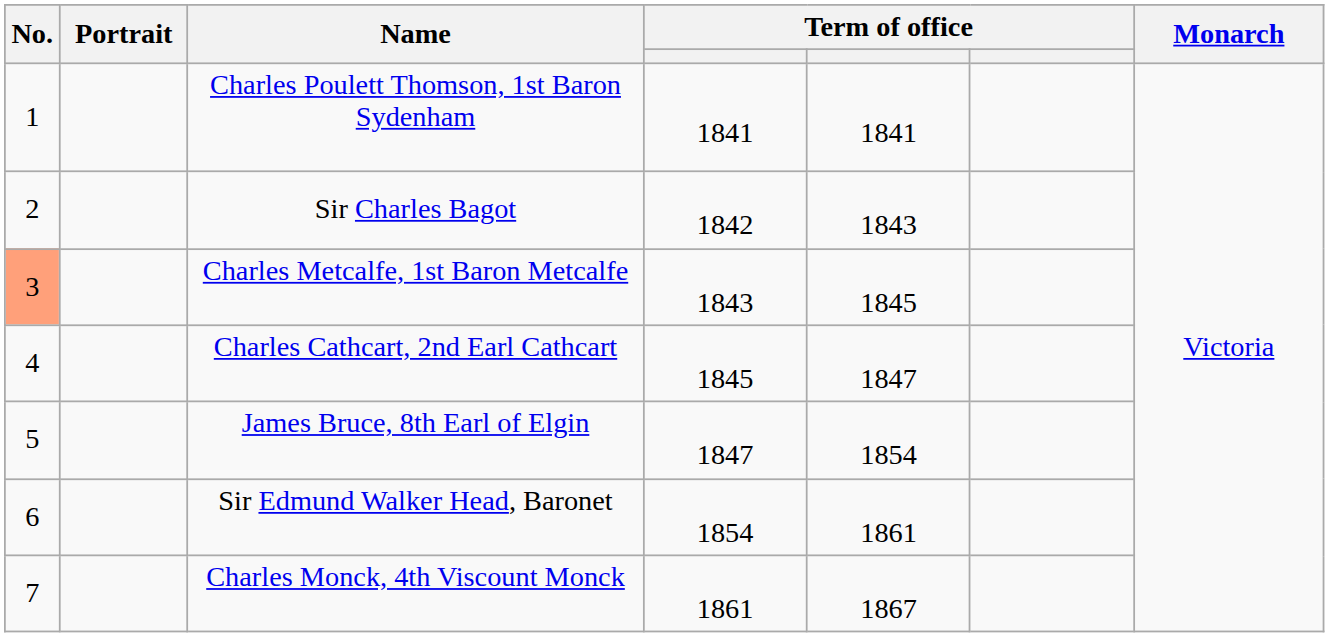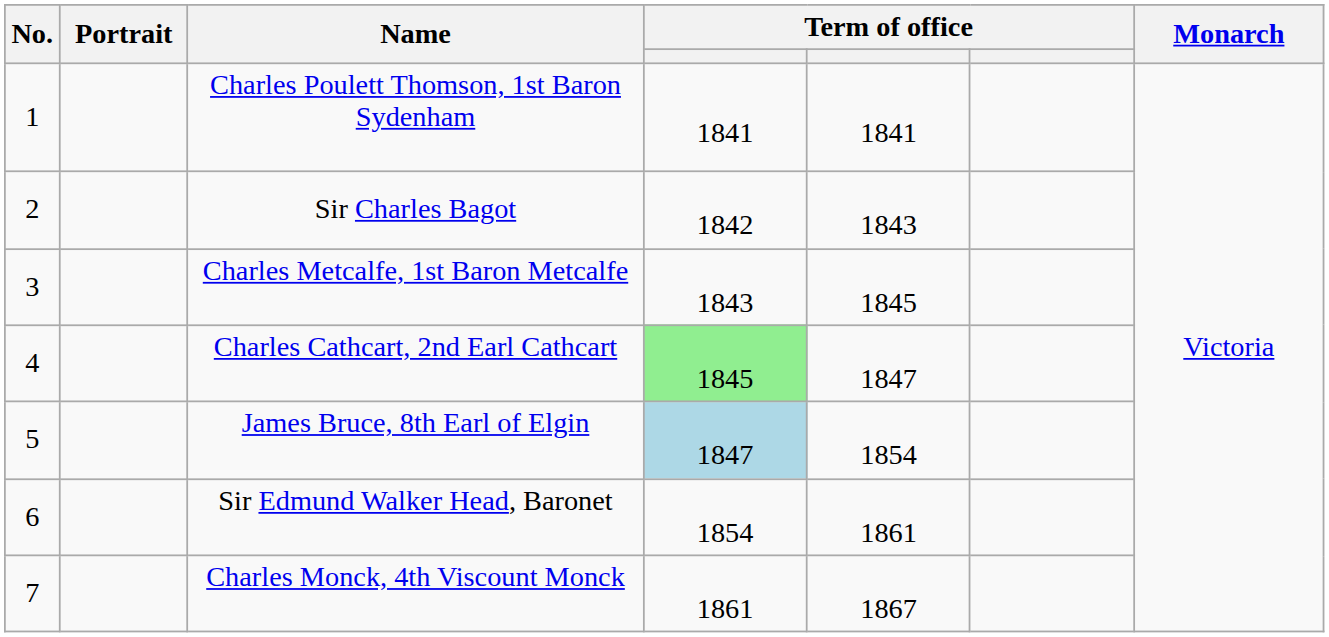(32, 286) lightsalmon background -> (32, 286) no background
(725, 378) no background -> (725, 378) lightgreen background
(725, 455) no background -> (725, 455) lightblue background
